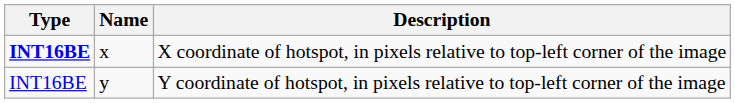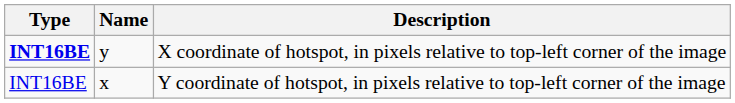(104, 51) x -> (104, 51) y
(104, 82) y -> (104, 82) x
